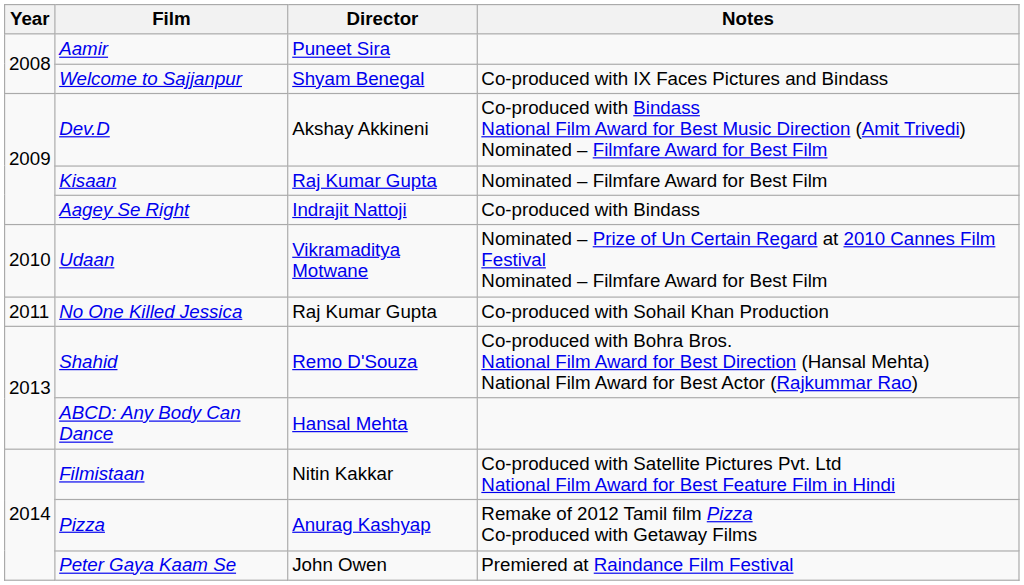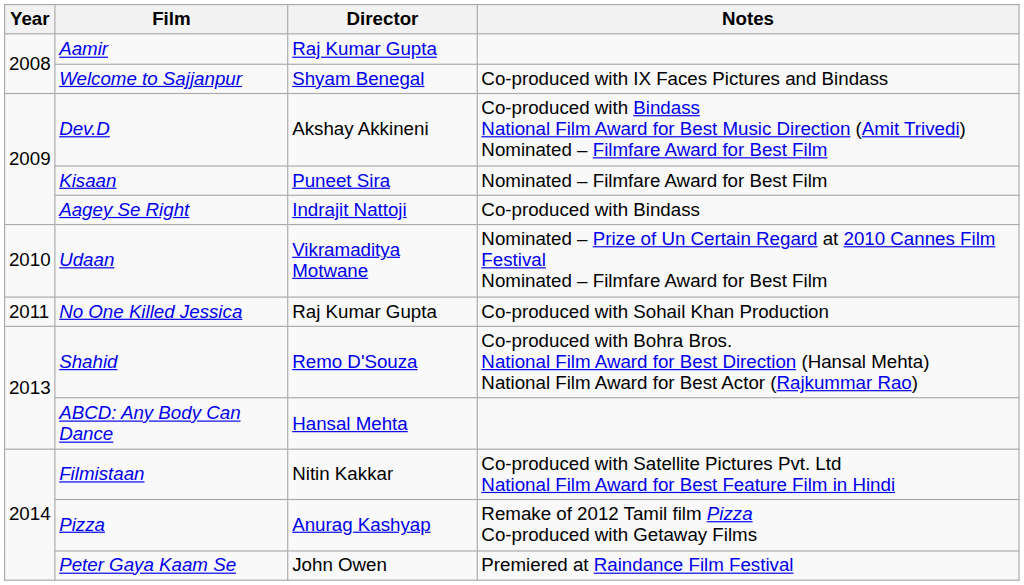(341, 49) Puneet Sira -> (365, 49) Raj Kumar Gupta
(365, 180) Raj Kumar Gupta -> (341, 180) Puneet Sira
